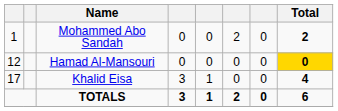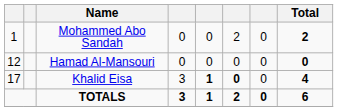(305, 61) gold background -> (305, 61) no background
(209, 79) normal -> (209, 79) bold
(236, 79) normal -> (236, 79) bold
